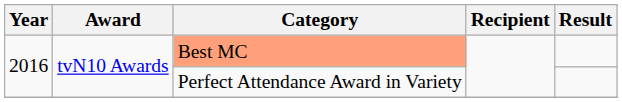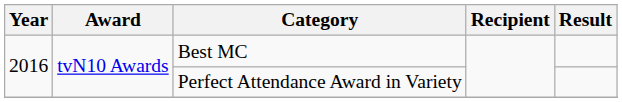(213, 50) lightsalmon background -> (213, 50) no background
